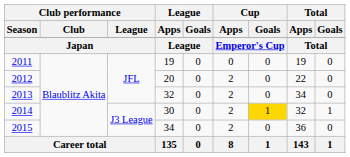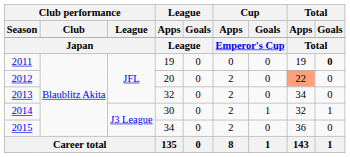(330, 62) normal -> (330, 62) bold
(301, 78) no background -> (301, 78) lightsalmon background
(268, 111) gold background -> (268, 111) no background
